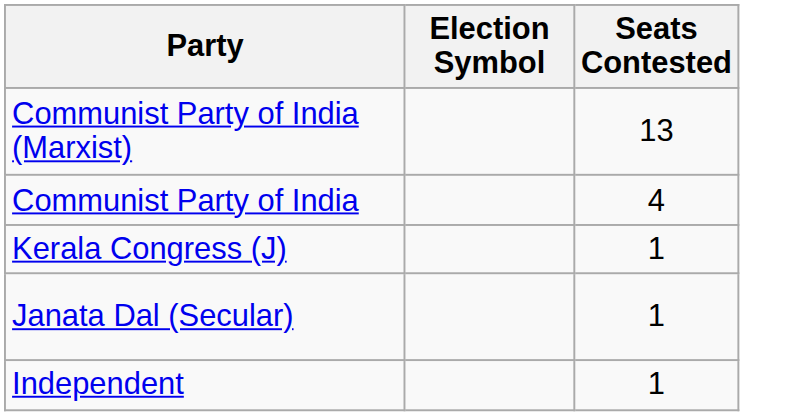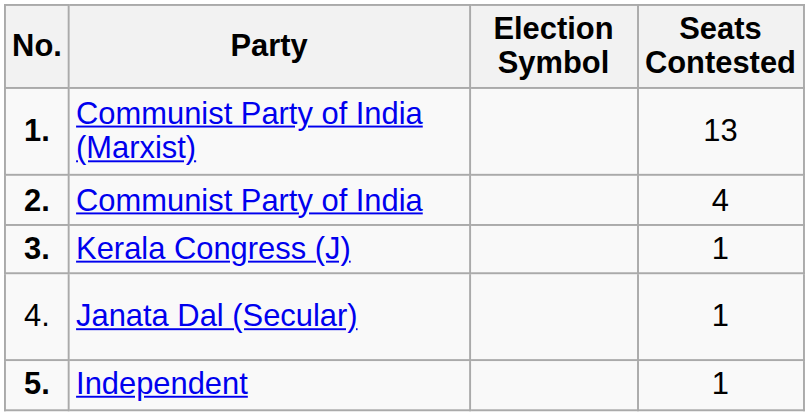+ column: (37, 46)
